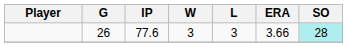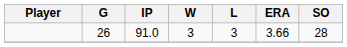(147, 32) 77.6 -> (147, 32) 91.0
(321, 32) paleturquoise background -> (321, 32) no background
